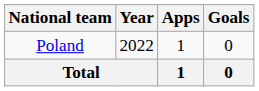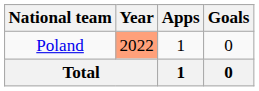(137, 45) no background -> (137, 45) lightsalmon background
